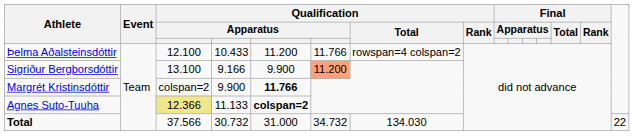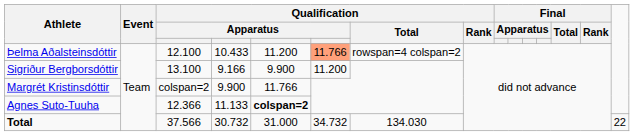(330, 53) no background -> (330, 53) lightsalmon background
(330, 70) lightsalmon background -> (330, 70) no background
(281, 88) bold -> (281, 88) normal
(184, 105) khaki background -> (184, 105) no background
